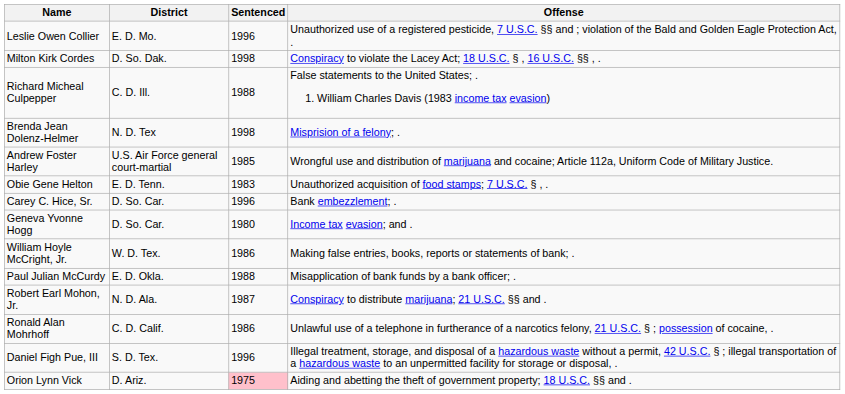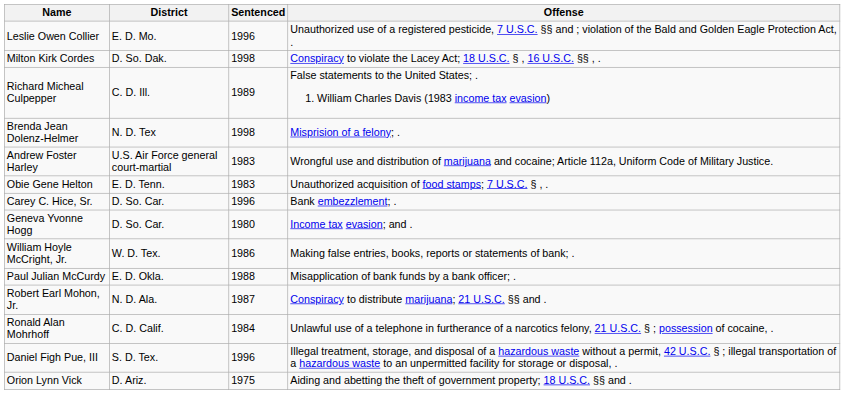(243, 92) 1988 -> (243, 92) 1989
(243, 161) 1985 -> (243, 161) 1983
(243, 328) 1986 -> (243, 328) 1984
(243, 380) pink background -> (243, 380) no background
